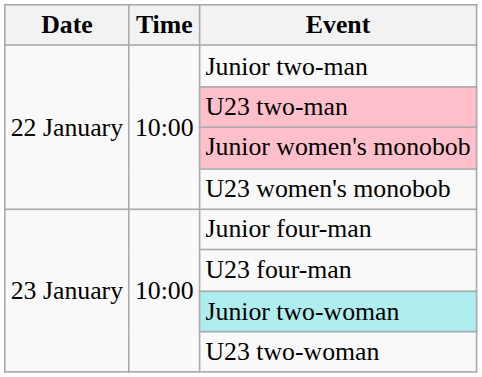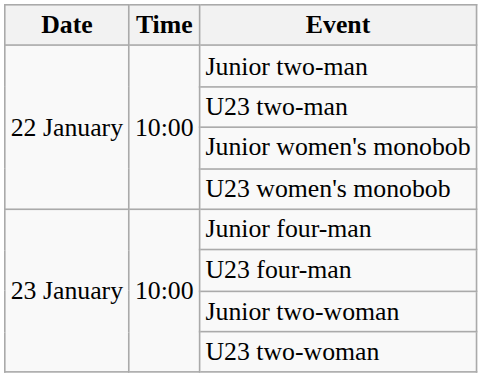(277, 106) pink background -> (277, 106) no background
(338, 147) pink background -> (338, 147) no background
(302, 310) paleturquoise background -> (302, 310) no background
